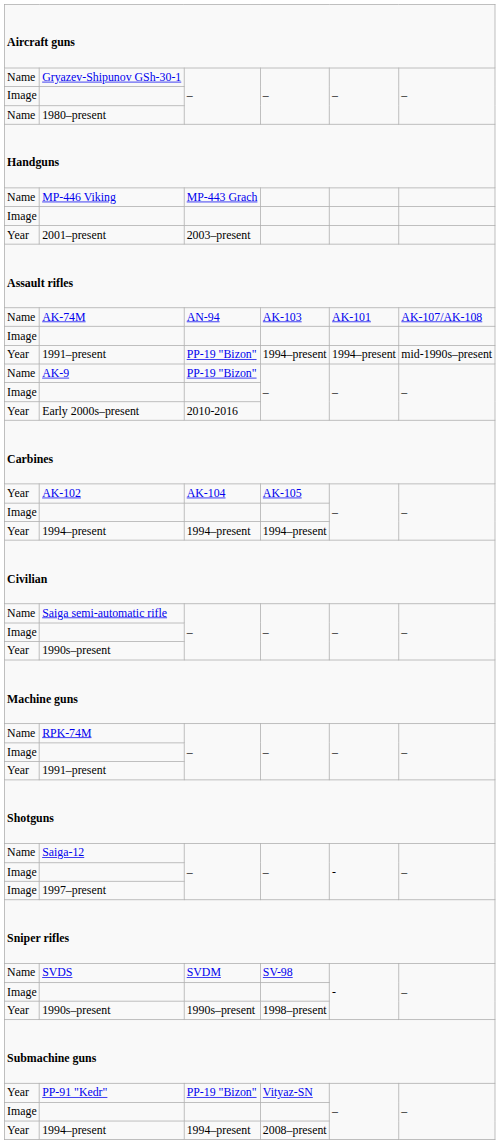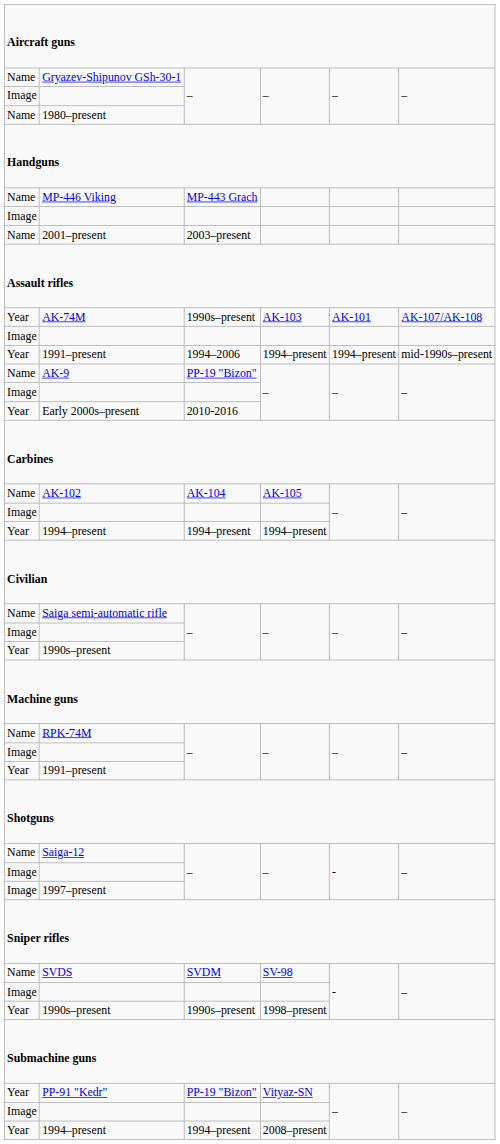(18, 234) Year -> (21, 234) Name
(21, 317) Name -> (18, 317) Year
(203, 317) AN-94 -> (221, 317) 1990s–present
(222, 354) PP-19 "Bizon" -> (213, 354) 1994–2006
(18, 493) Year -> (21, 493) Name
